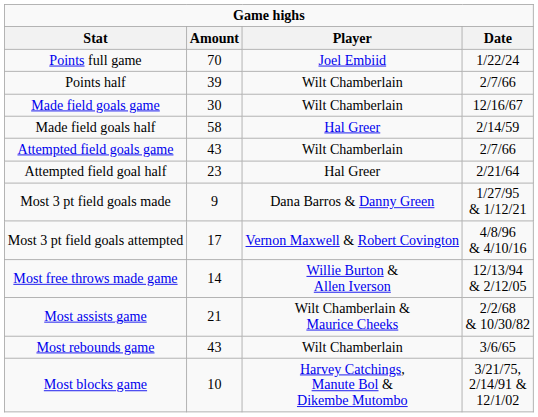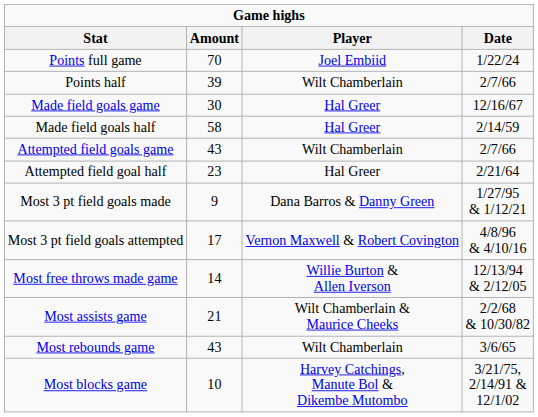(352, 104) Wilt Chamberlain -> (352, 104) Hal Greer
